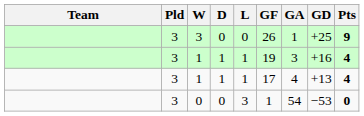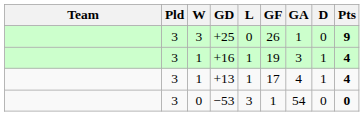columns swapped: (222, 15) <-> (321, 15)
